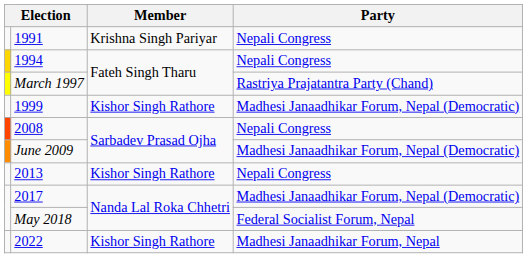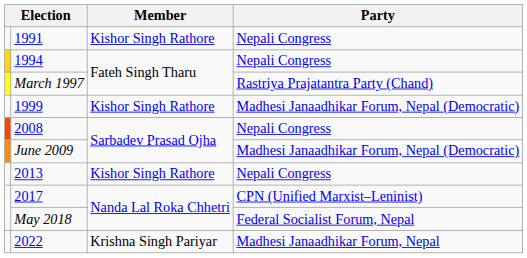(154, 38) Krishna Singh Pariyar -> (152, 38) Kishor Singh Rathore
(378, 196) Madhesi Janaadhikar Forum, Nepal (Democratic) -> (329, 196) CPN (Unified Marxist–Leninist)
(152, 241) Kishor Singh Rathore -> (154, 241) Krishna Singh Pariyar
